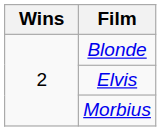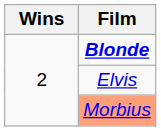(117, 49) normal -> (117, 49) bold
(117, 110) no background -> (117, 110) lightsalmon background
